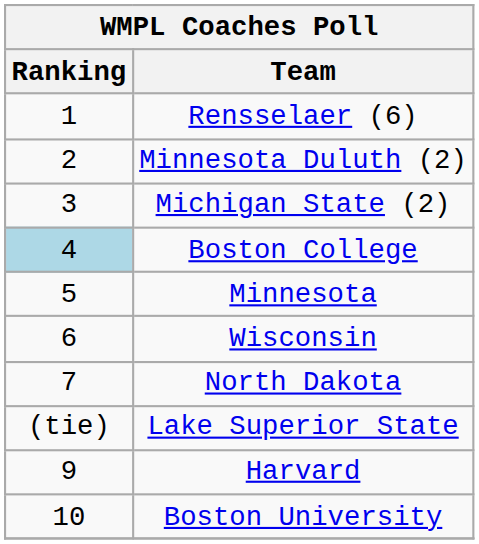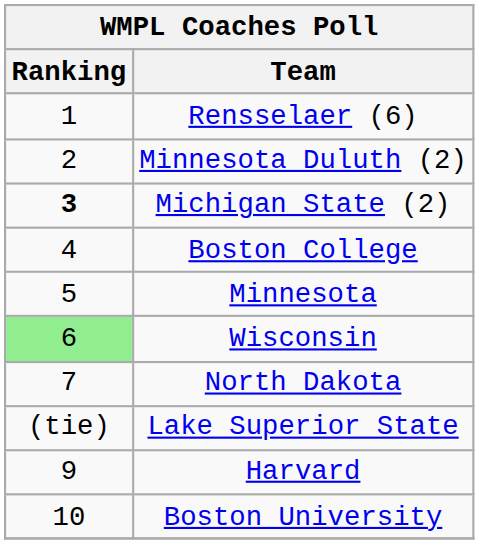(69, 205) normal -> (69, 205) bold
(69, 250) lightblue background -> (69, 250) no background
(69, 339) no background -> (69, 339) lightgreen background
